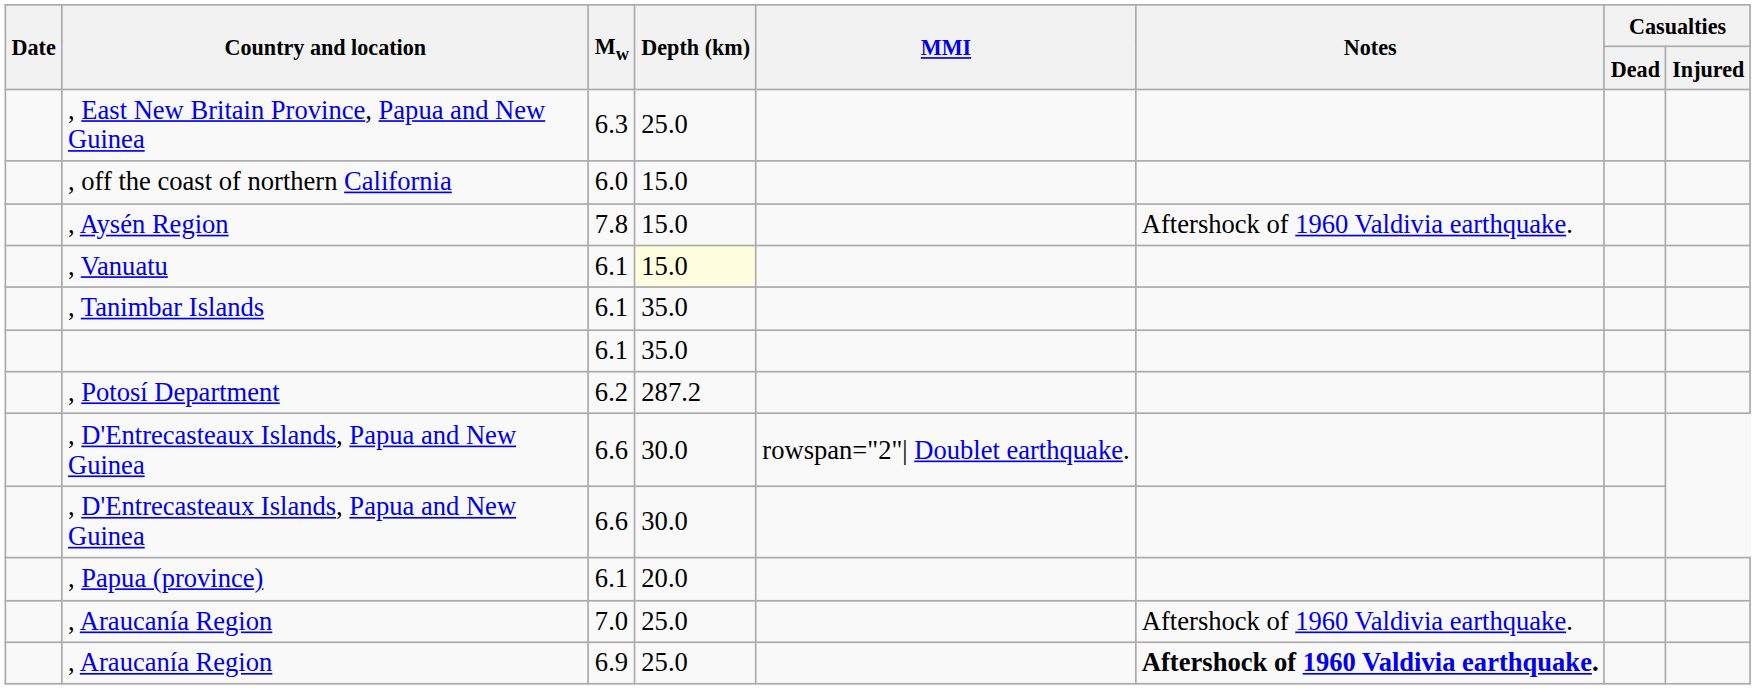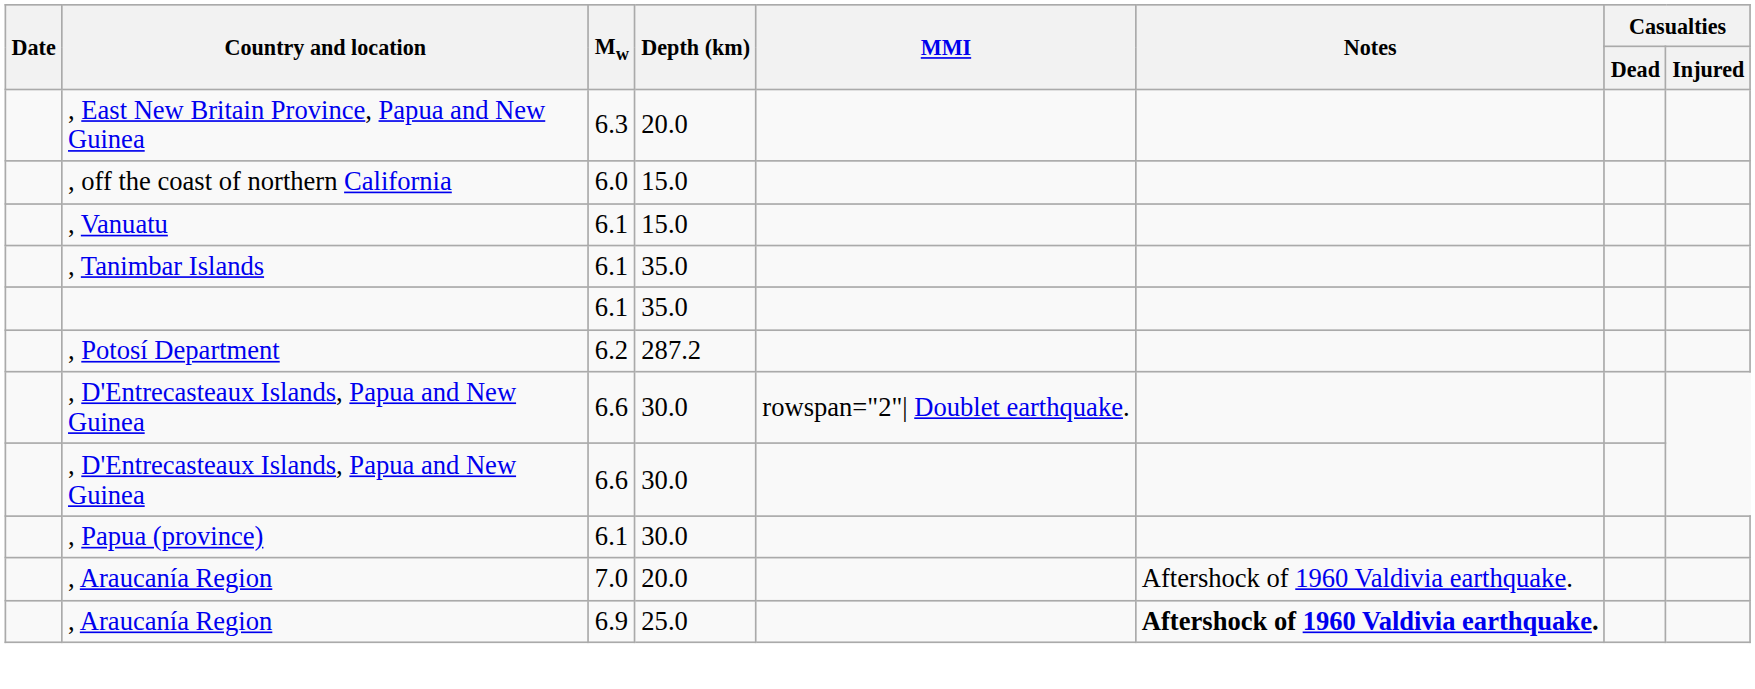(665, 124) 25.0 -> (665, 124) 20.0
- row: (148, 223)
(665, 266) lightyellow background -> (665, 223) no background
(665, 578) 20.0 -> (665, 536) 30.0
(665, 620) 25.0 -> (665, 578) 20.0
